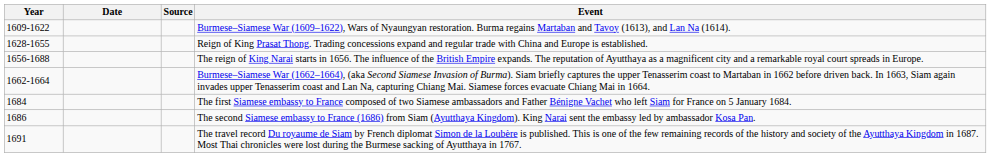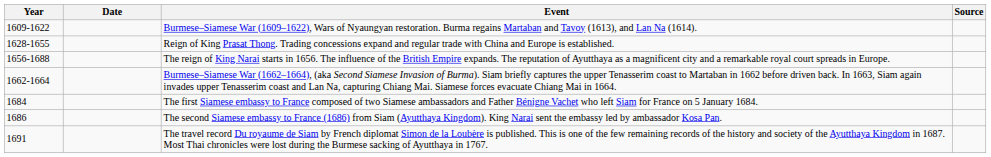columns swapped: (590, 12) <-> (178, 12)
